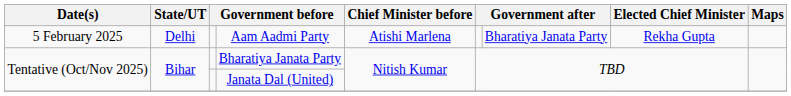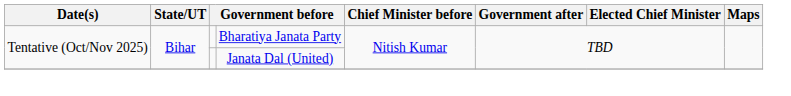- row: (280, 36)
